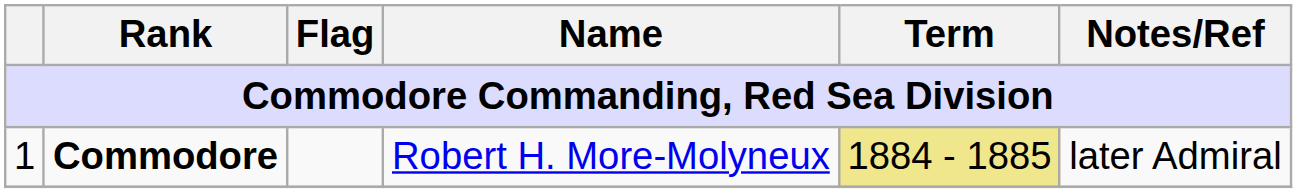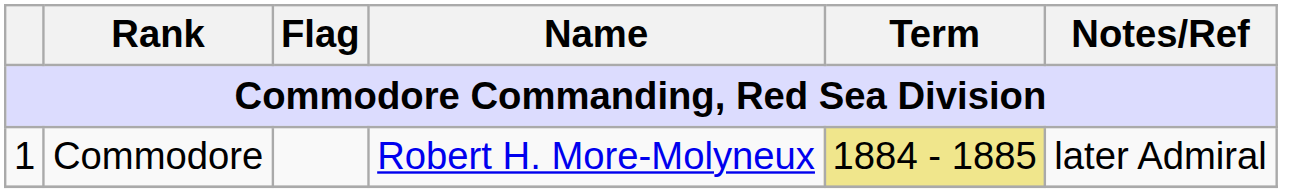(166, 156) bold -> (158, 156) normal
